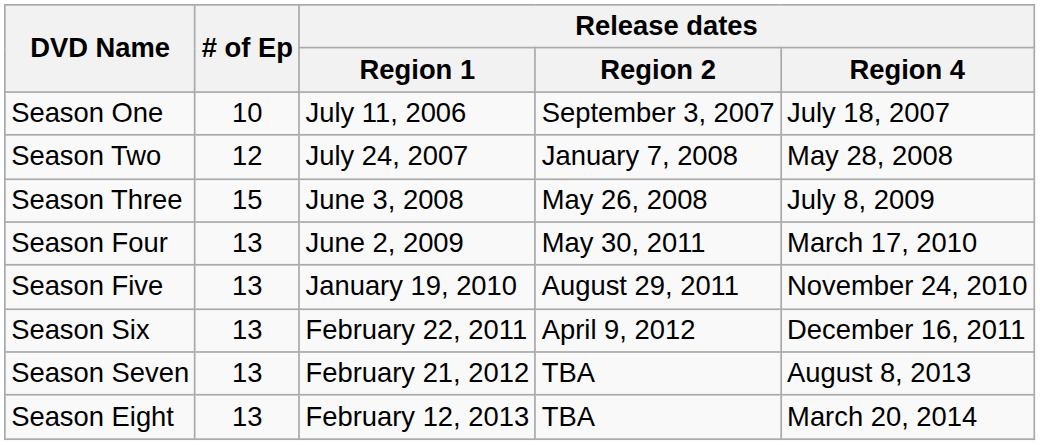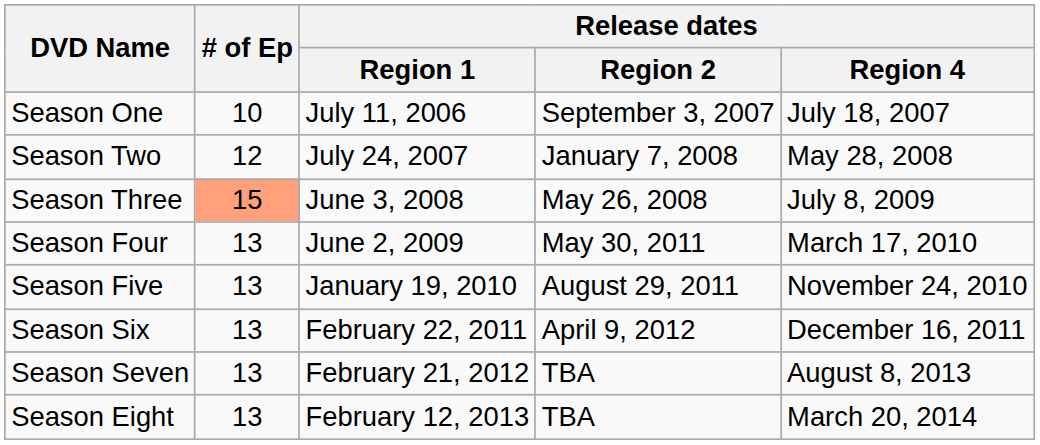(247, 199) no background -> (247, 199) lightsalmon background
